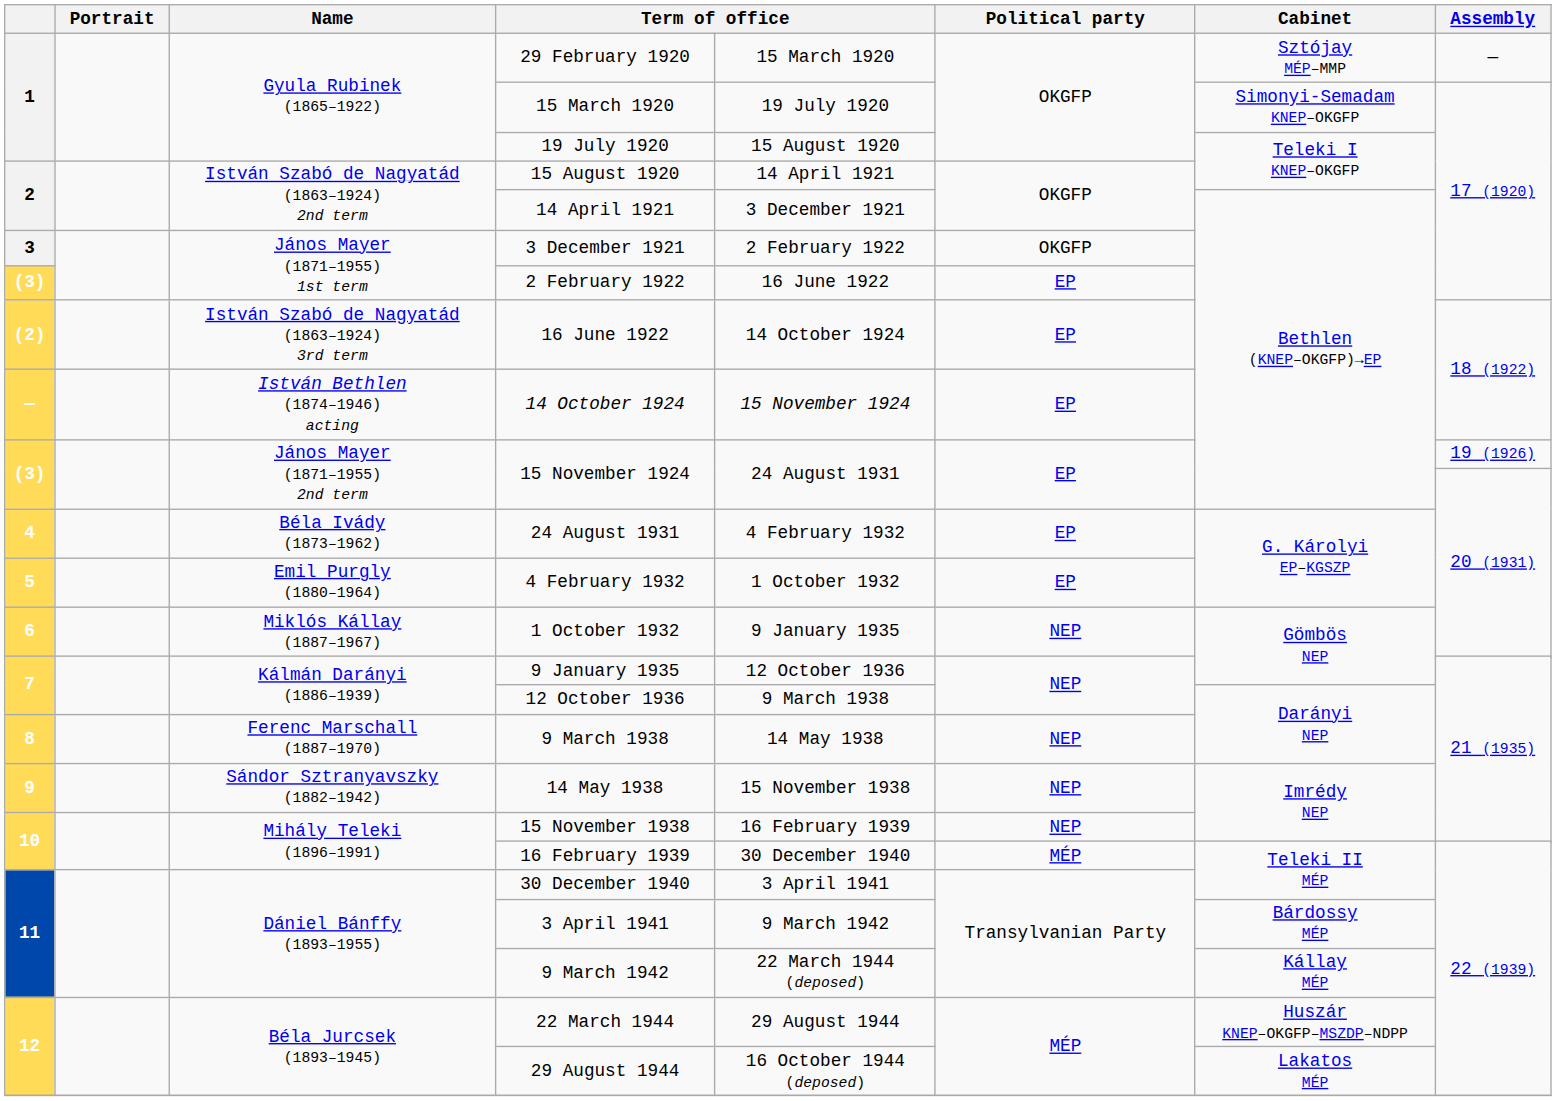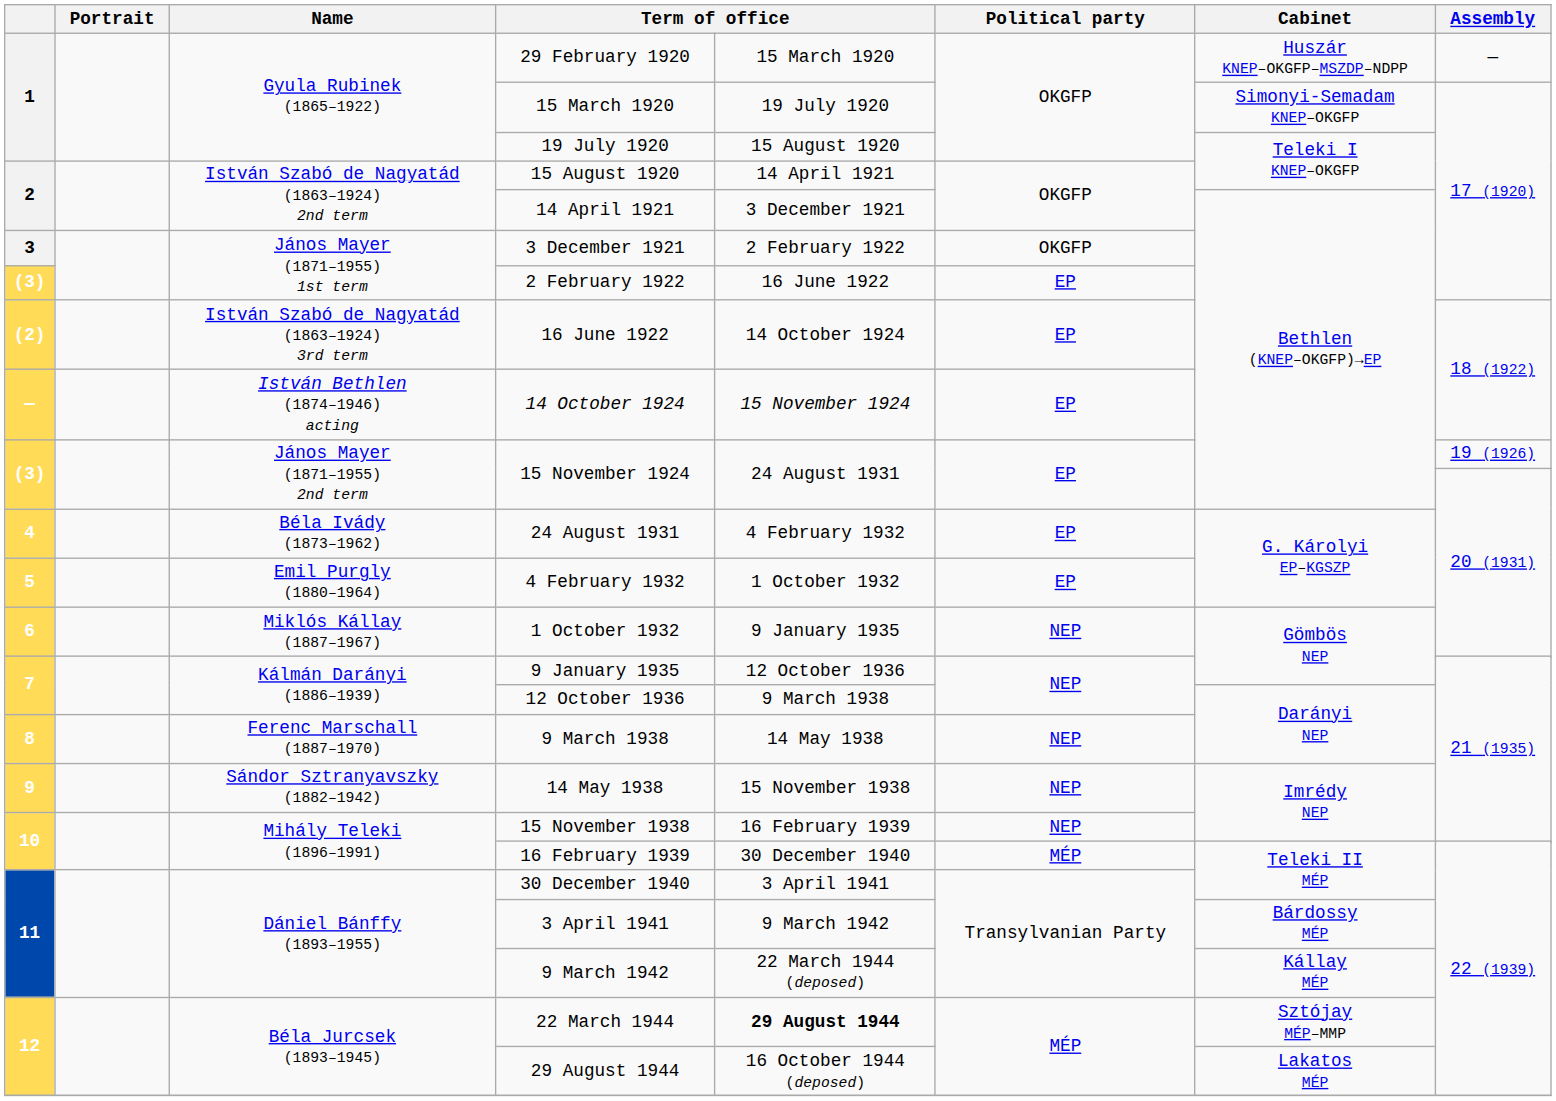(1315, 57) Sztójay MÉP–MMP -> (1315, 57) Huszár KNEP–OKGFP–MSZDP–NDPP
(825, 1022) normal -> (825, 1022) bold
(1315, 1021) Huszár KNEP–OKGFP–MSZDP–NDPP -> (1315, 1021) Sztójay MÉP–MMP
